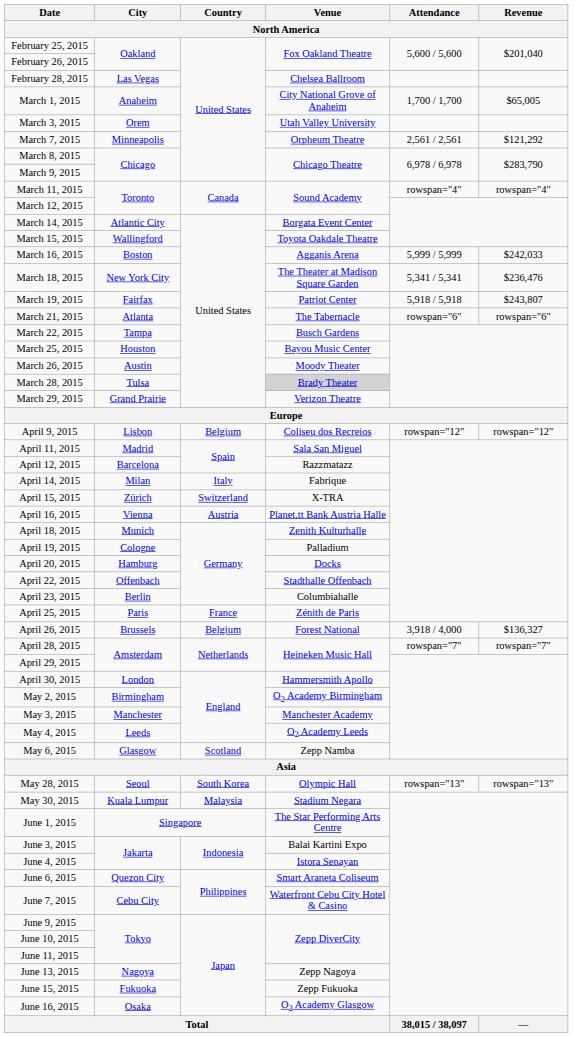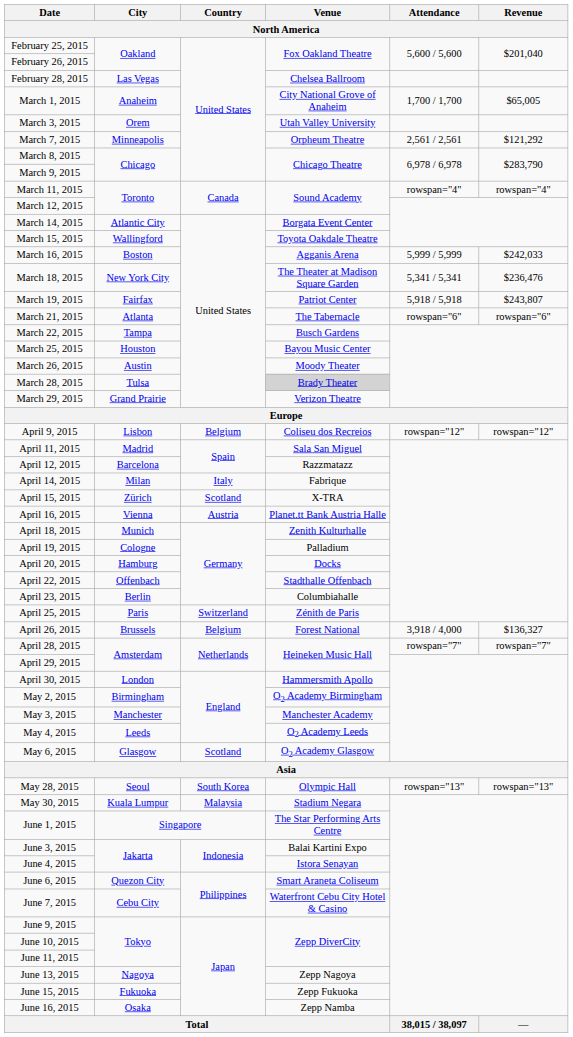(223, 497) Switzerland -> (223, 497) Scotland
(223, 613) France -> (223, 613) Switzerland
(328, 750) Zepp Namba -> (328, 752) O2 Academy Glasgow
(328, 1006) O2 Academy Glasgow -> (328, 1007) Zepp Namba
